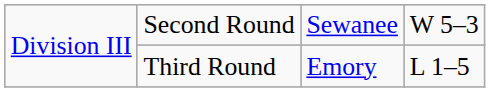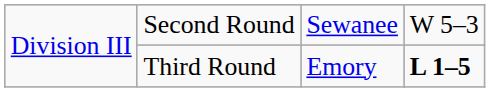(440, 65) normal -> (440, 65) bold
